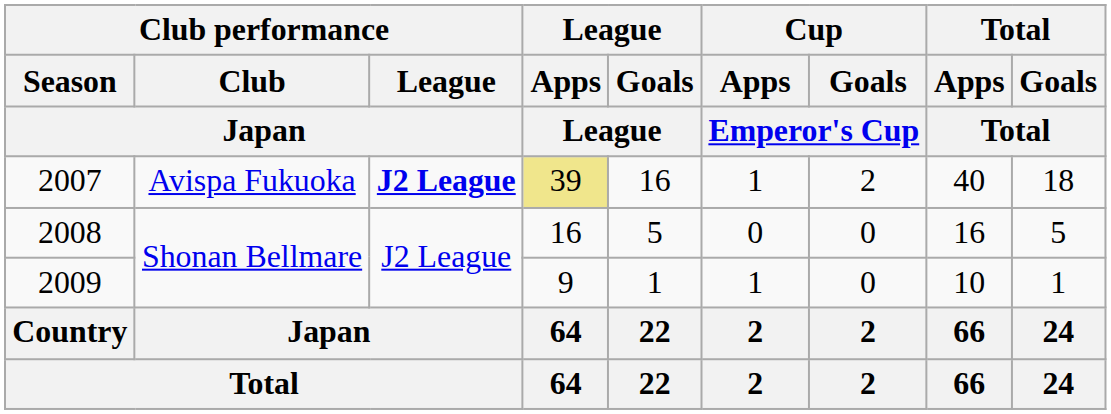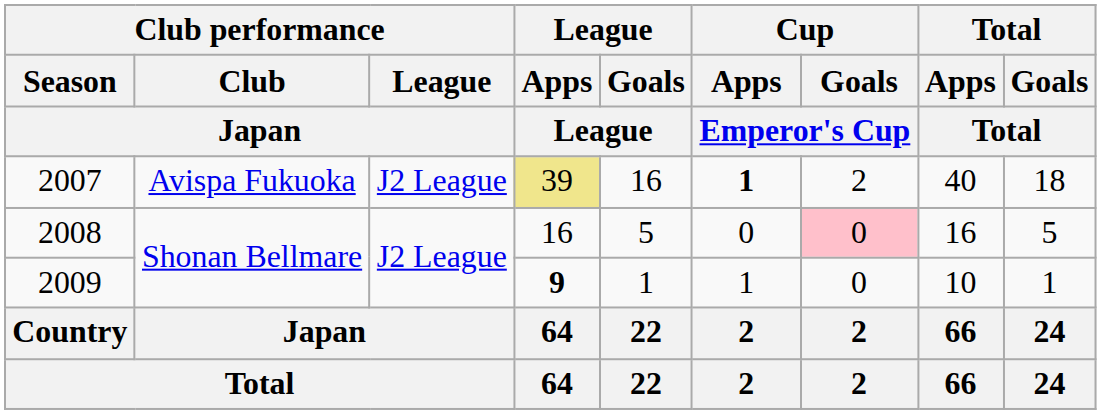(446, 181) bold -> (442, 181) normal
(755, 181) normal -> (746, 181) bold
(868, 231) no background -> (859, 231) pink background
(566, 282) normal -> (557, 282) bold
